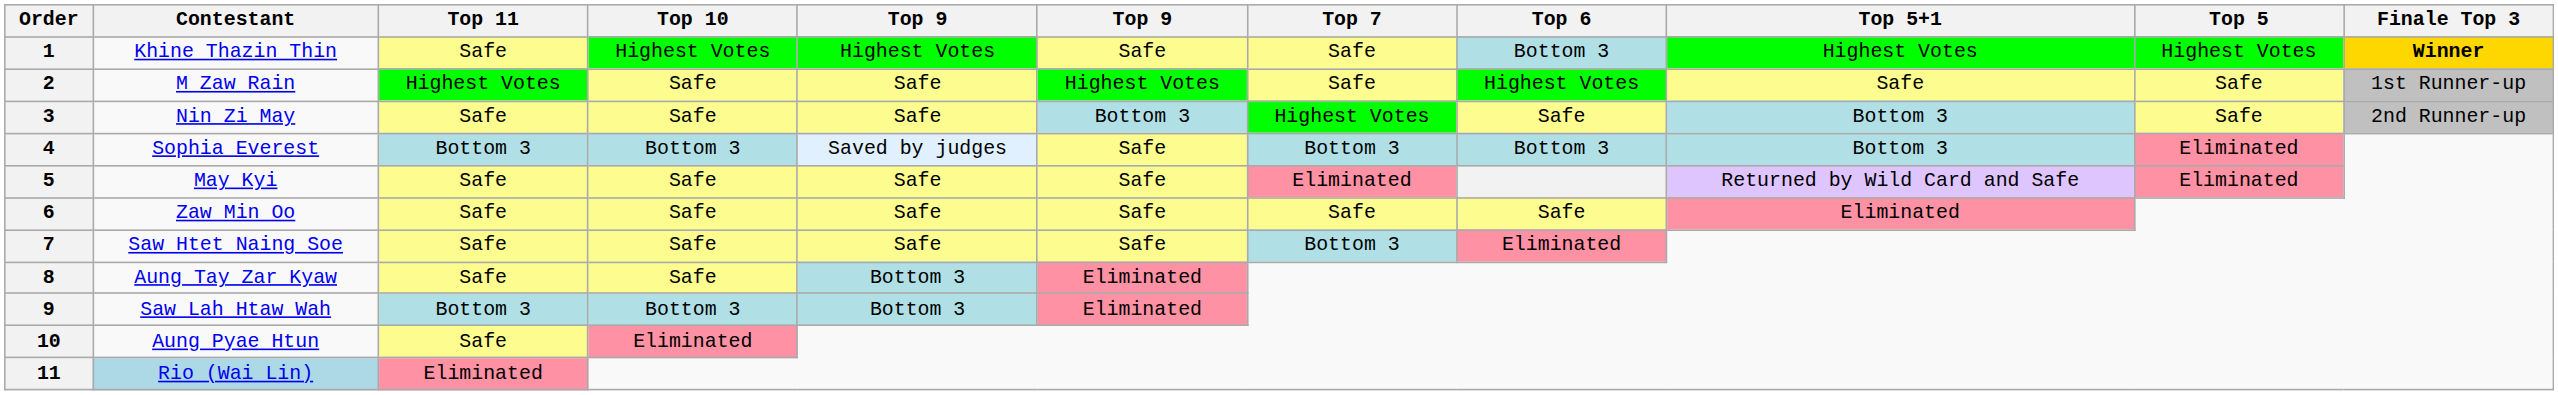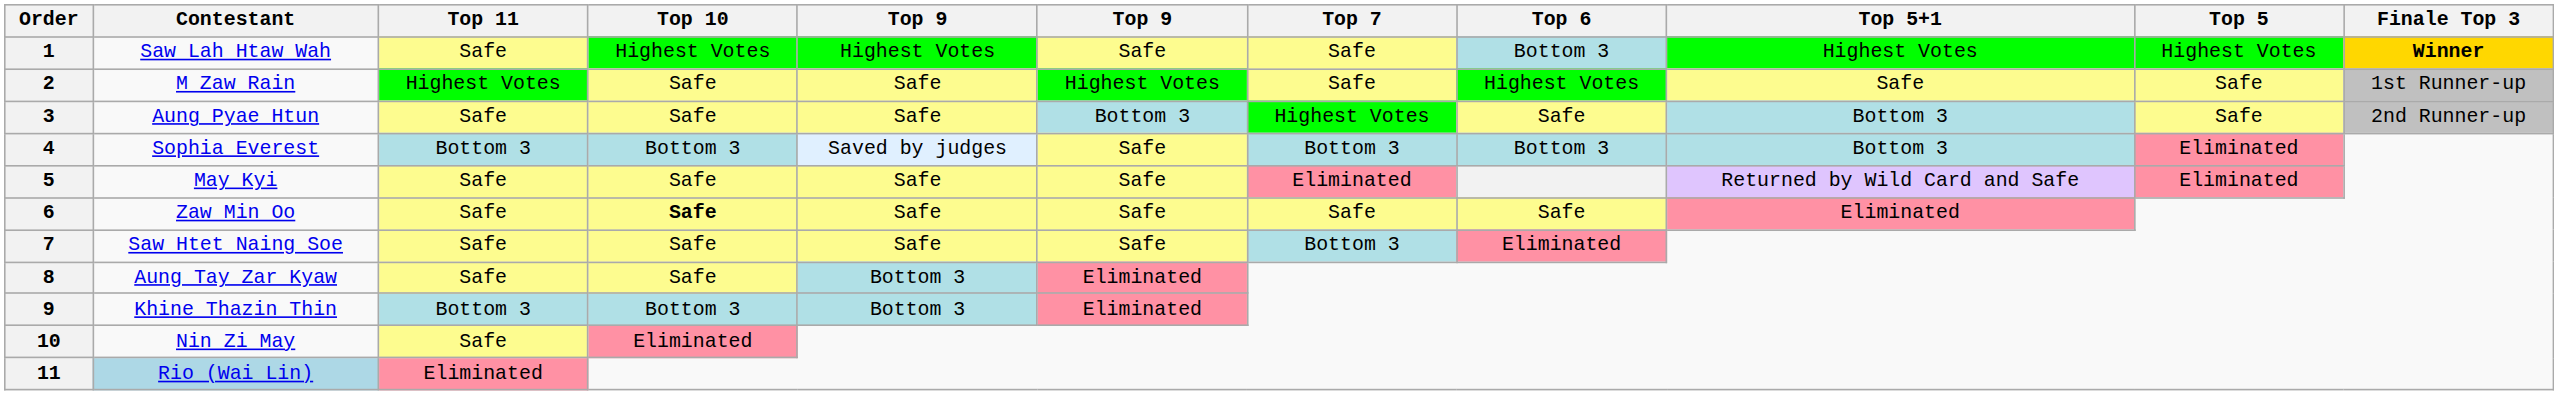(236, 53) Khine Thazin Thin -> (236, 53) Saw Lah Htaw Wah
(236, 117) Nin Zi May -> (236, 117) Aung Pyae Htun
(693, 214) normal -> (693, 214) bold
(236, 310) Saw Lah Htaw Wah -> (236, 310) Khine Thazin Thin
(236, 342) Aung Pyae Htun -> (236, 342) Nin Zi May
